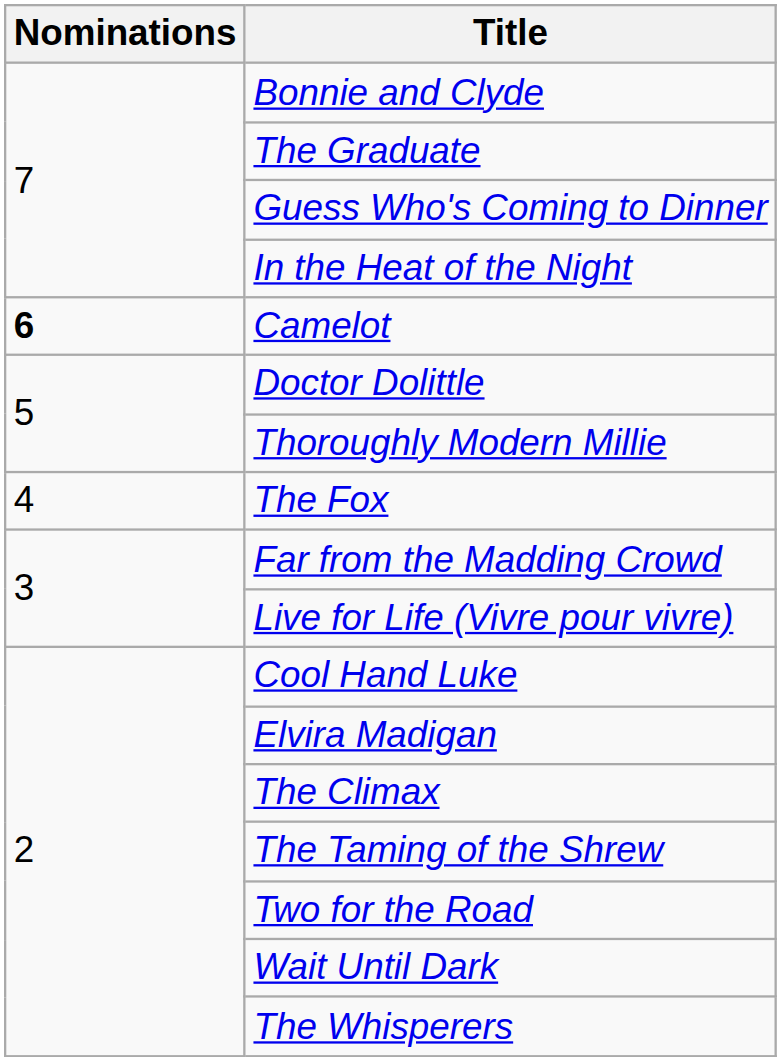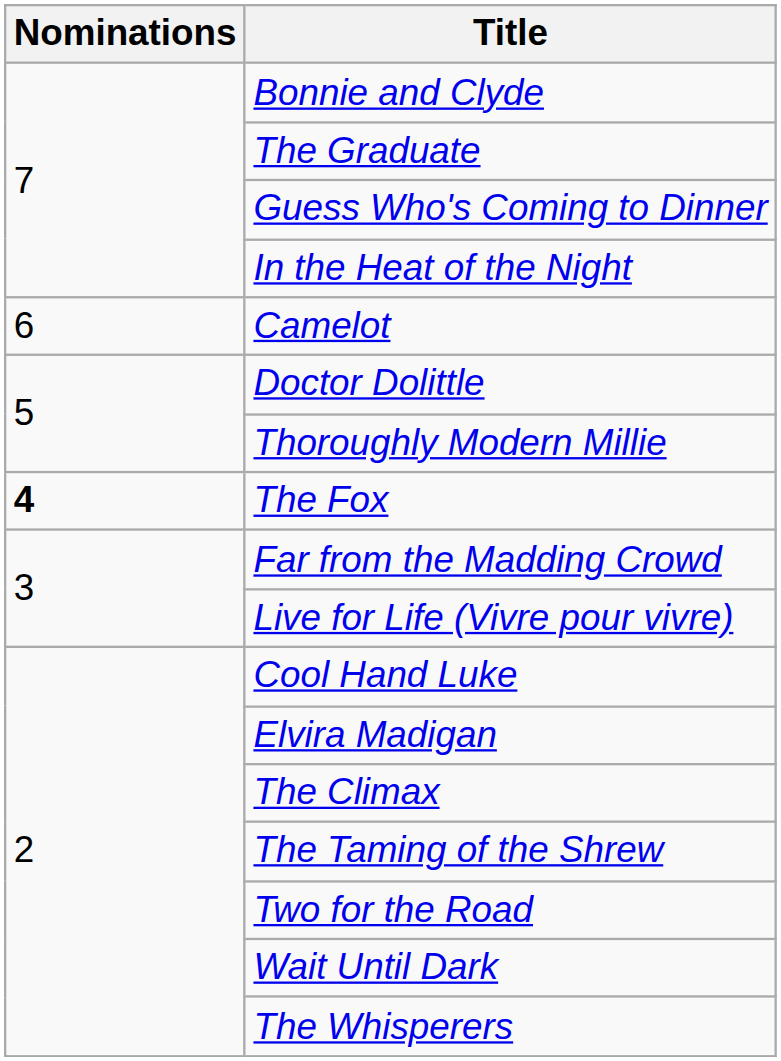(24, 325) bold -> (24, 325) normal
(24, 500) normal -> (24, 500) bold
